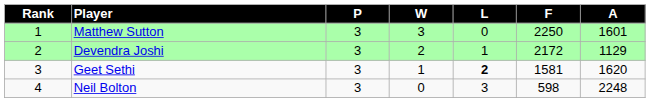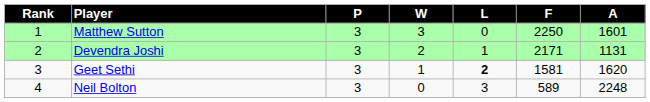(548, 51) 2172 -> (548, 51) 2171
(613, 51) 1129 -> (613, 51) 1131
(548, 88) 598 -> (548, 88) 589
